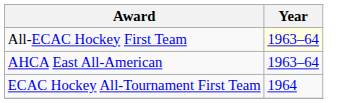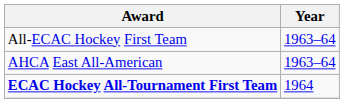(293, 39) lightyellow background -> (310, 39) no background
(134, 86) normal -> (143, 86) bold
